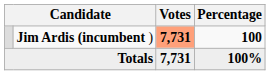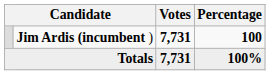(175, 37) lightsalmon background -> (175, 37) no background
